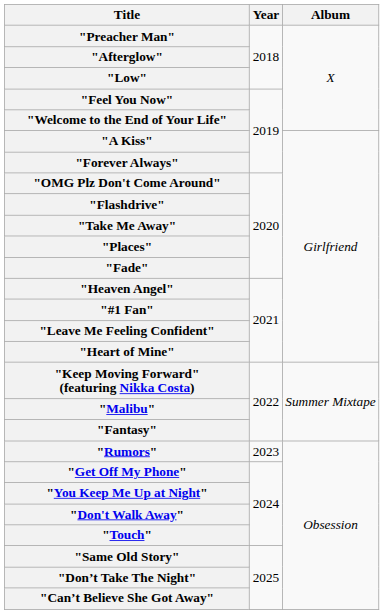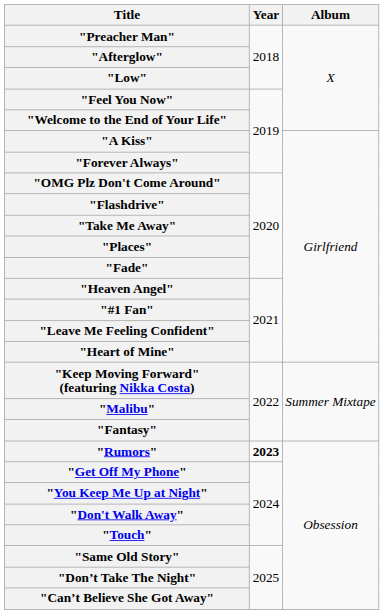(266, 451) normal -> (266, 451) bold
